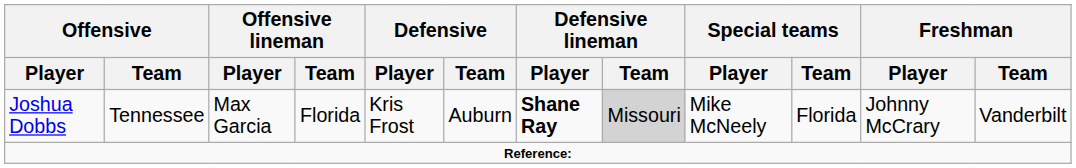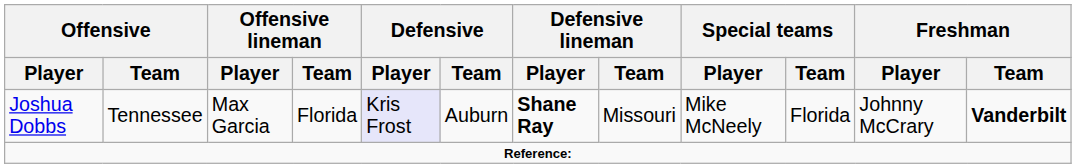(392, 115) no background -> (389, 115) lavender background
(644, 115) lightgrey background -> (639, 115) no background
(1023, 115) normal -> (1019, 115) bold
